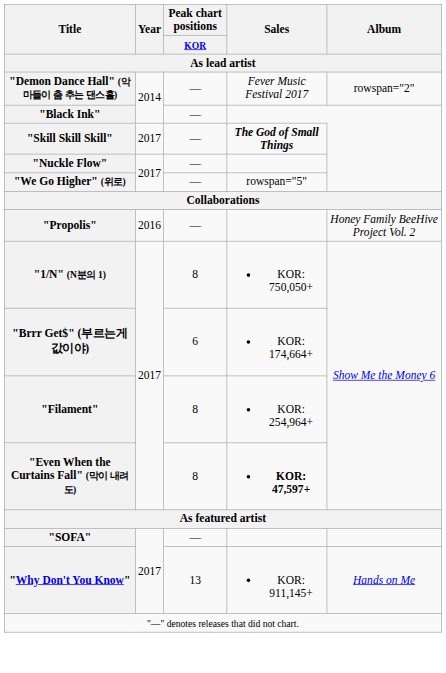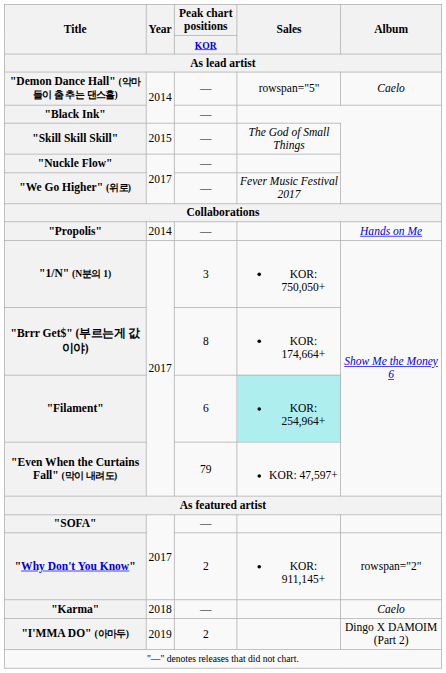(277, 88) Fever Music Festival 2017 -> (289, 88) rowspan="5"
(384, 88) rowspan="2" -> (391, 88) Caelo
(150, 138) 2017 -> (160, 138) 2015
(277, 138) bold -> (289, 138) normal
(277, 182) rowspan="5" -> (289, 188) Fever Music Festival 2017
(150, 225) 2016 -> (160, 231) 2014
(384, 225) Honey Family BeeHive Project Vol. 2 -> (391, 231) Hands on Me
(195, 274) 8 -> (206, 274) 3
(195, 342) 6 -> (206, 341) 8
(195, 409) 8 -> (206, 408) 6
(277, 416) no background -> (289, 415) paleturquoise background
(195, 476) 8 -> (206, 469) 79
(277, 483) bold -> (289, 476) normal
(195, 580) 13 -> (206, 566) 2
(384, 580) Hands on Me -> (391, 566) rowspan="2"
+ row: (75, 609)
+ row: (75, 633)
